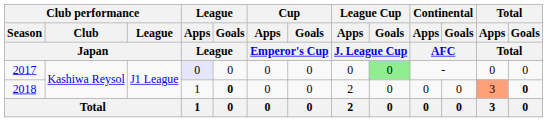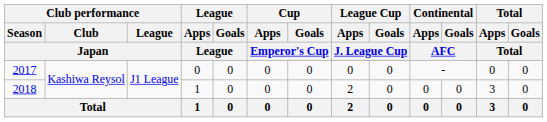(197, 70) lavender background -> (197, 70) no background
(390, 70) lightgreen background -> (390, 70) no background
(230, 88) bold -> (230, 88) normal
(492, 88) lightsalmon background -> (492, 88) no background
(525, 88) bold -> (525, 88) normal
